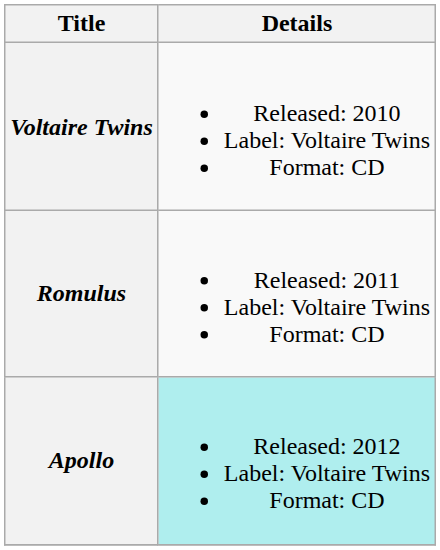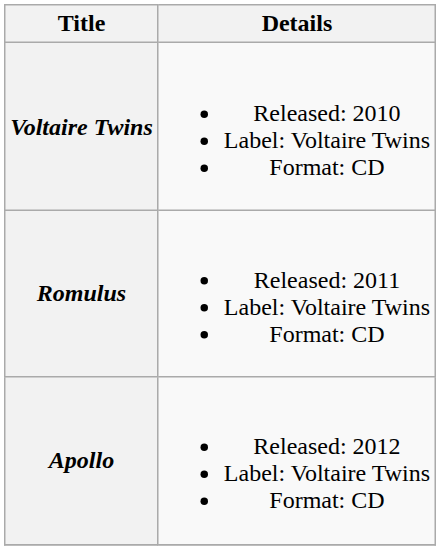(297, 474) paleturquoise background -> (297, 474) no background
